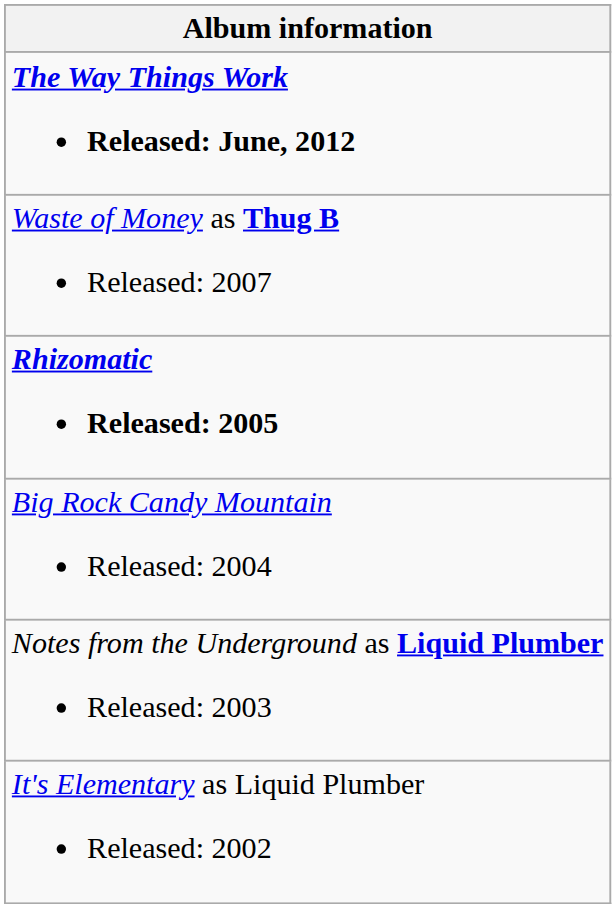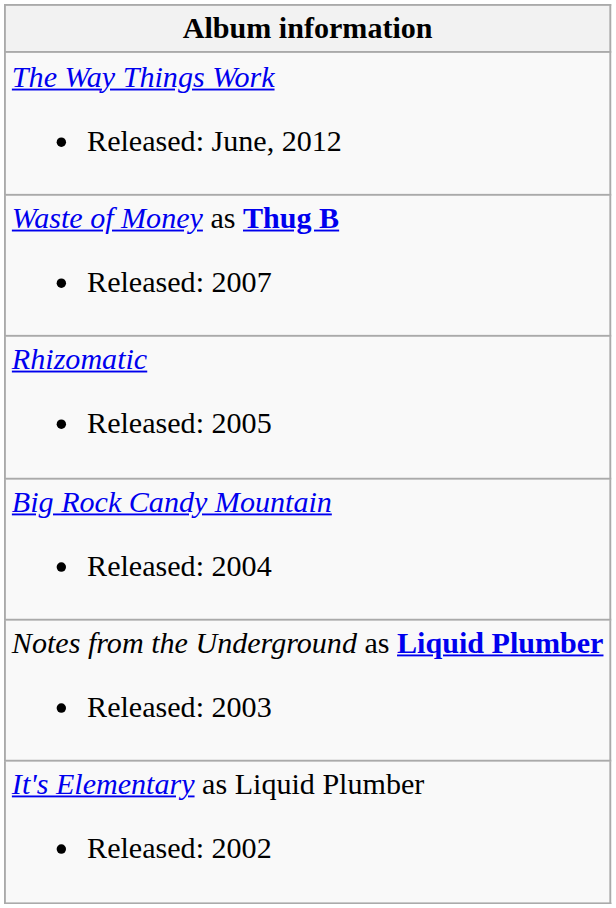(308, 108) bold -> (308, 108) normal
(308, 392) bold -> (308, 392) normal
